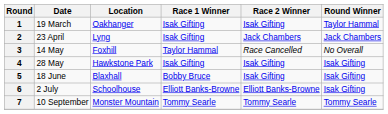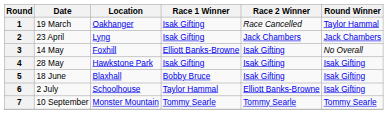(264, 24) Isak Gifting -> (272, 24) Race Cancelled
(190, 50) Taylor Hammal -> (201, 50) Elliott Banks-Browne
(272, 50) Race Cancelled -> (264, 50) Isak Gifting
(201, 89) Elliott Banks-Browne -> (190, 89) Taylor Hammal
